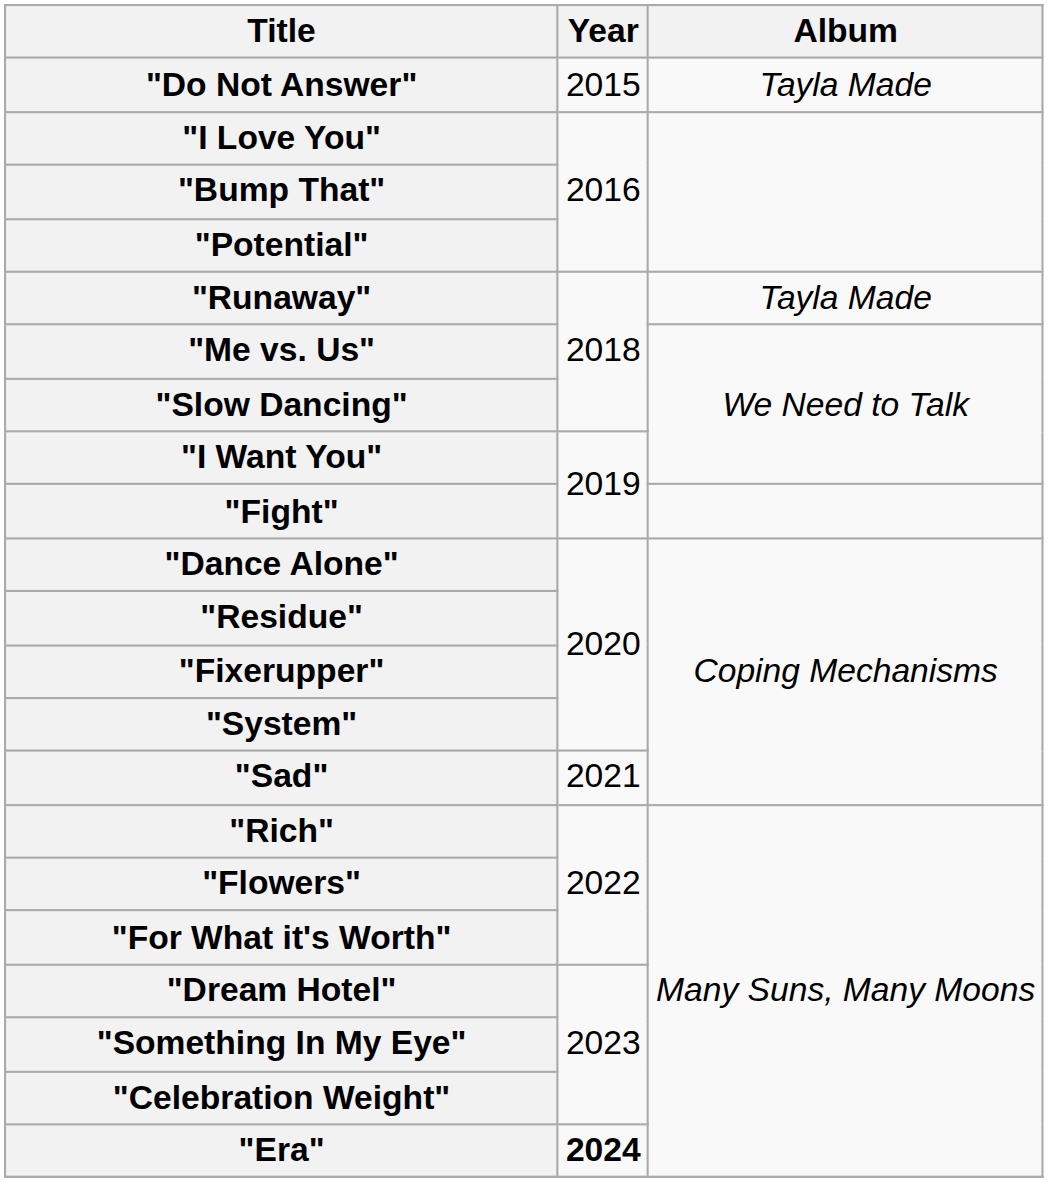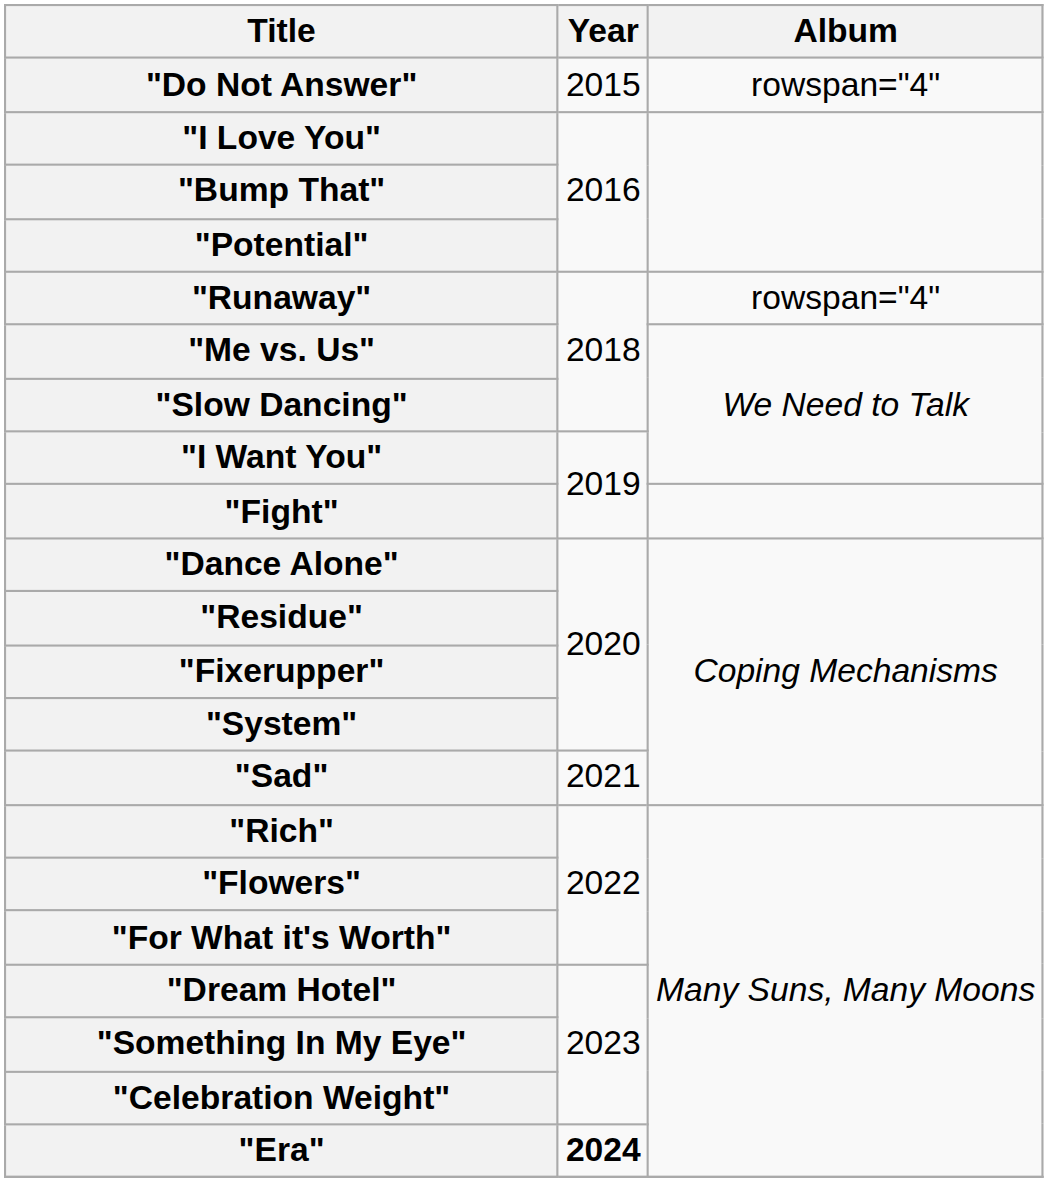(846, 84) Tayla Made -> (846, 84) rowspan="4"
(846, 297) Tayla Made -> (846, 297) rowspan="4"
